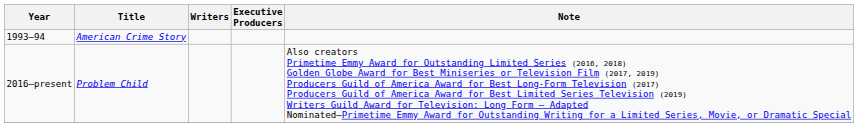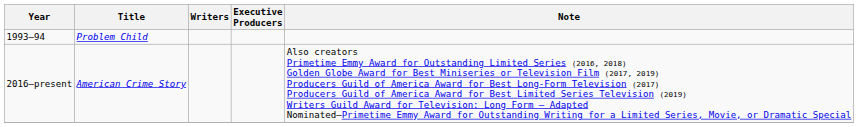(131, 37) American Crime Story -> (112, 37) Problem Child
(112, 83) Problem Child -> (131, 83) American Crime Story
